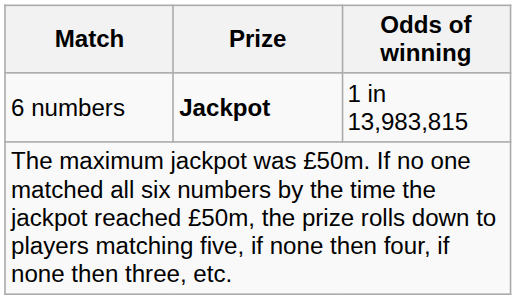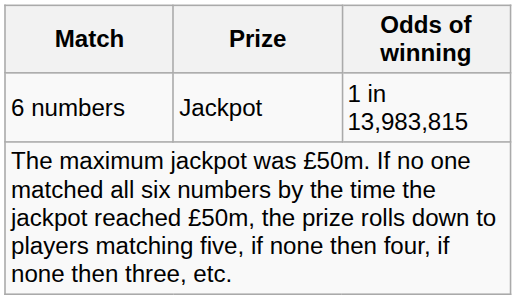(225, 107) bold -> (221, 107) normal
